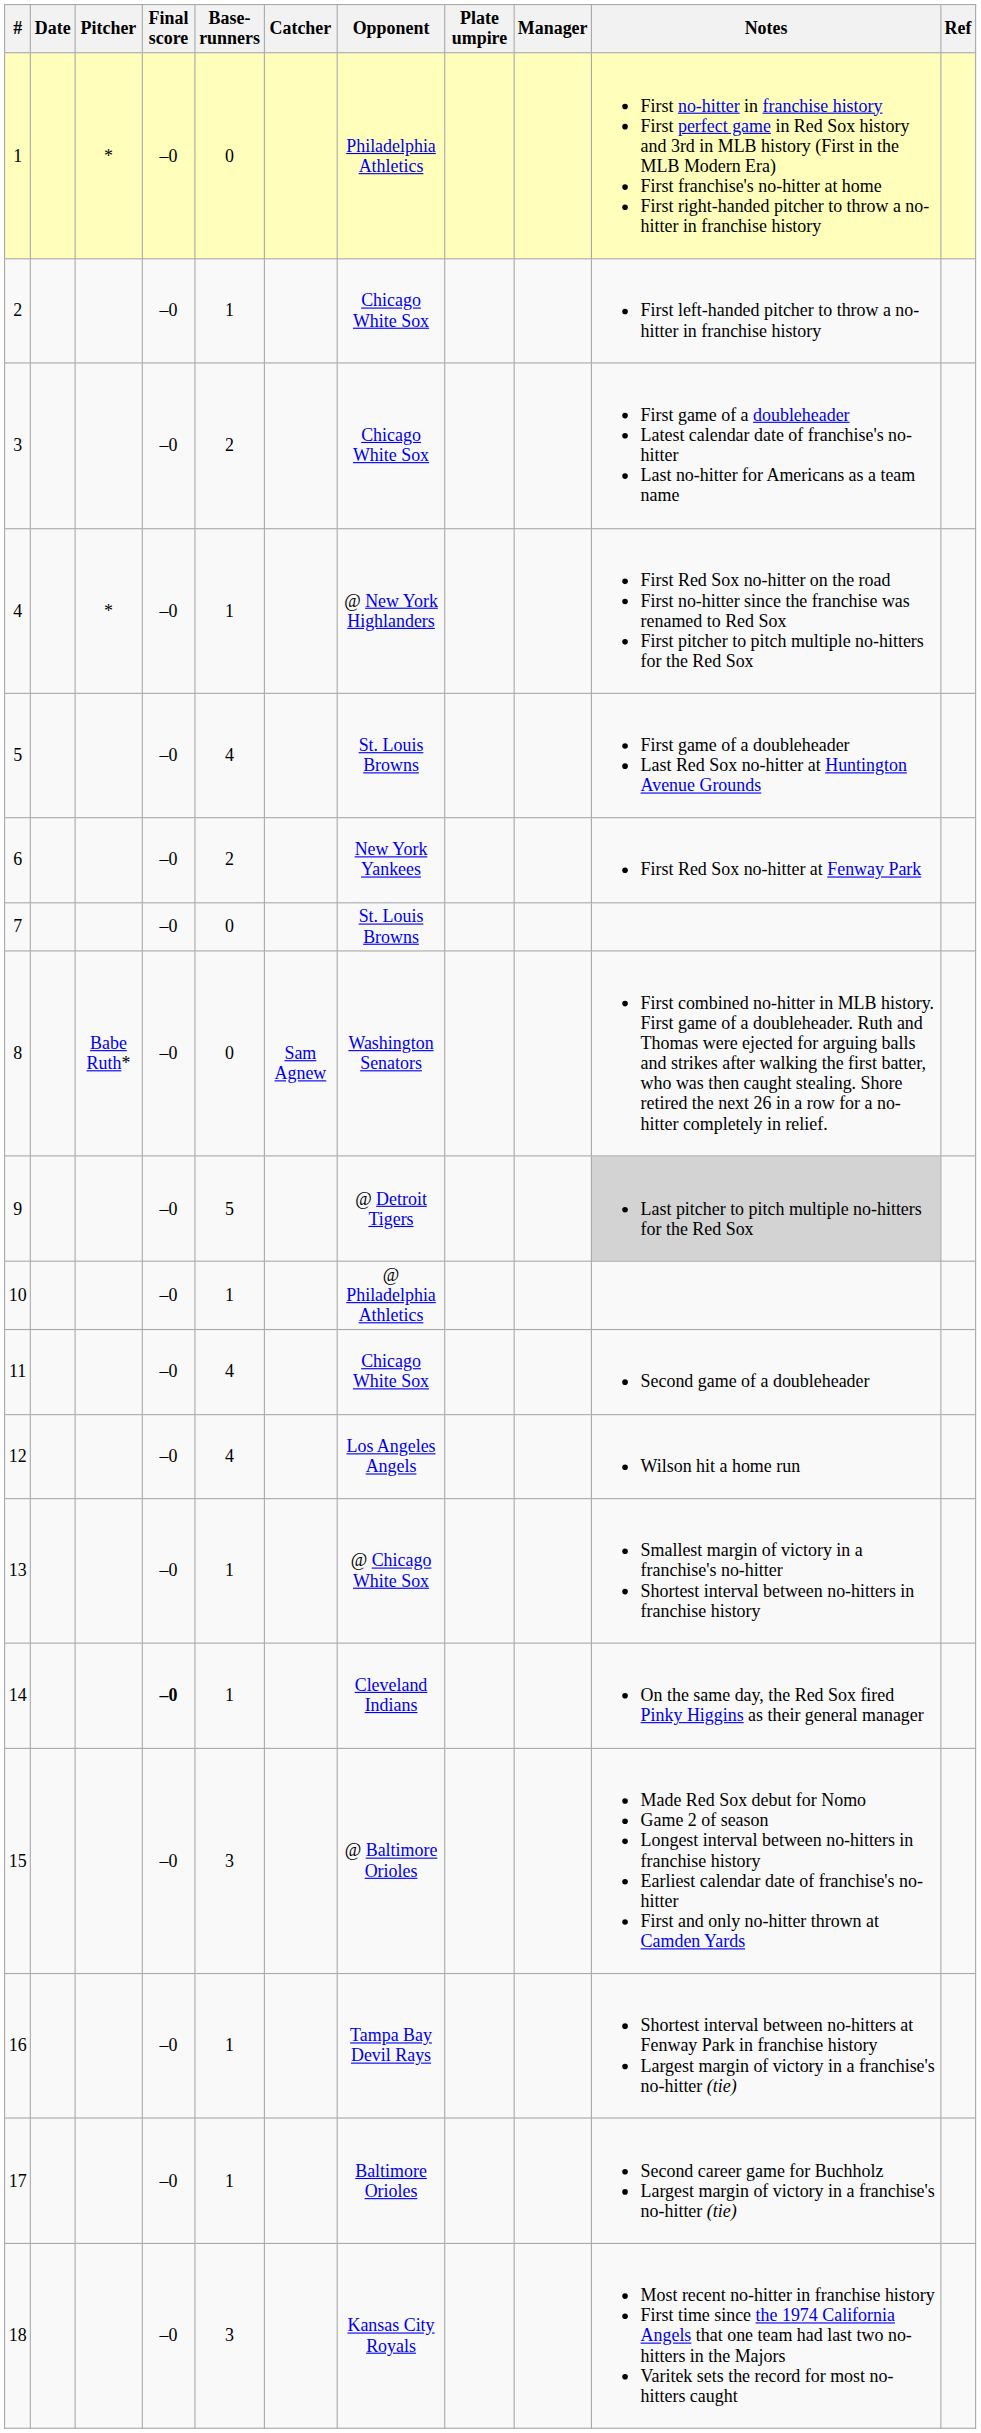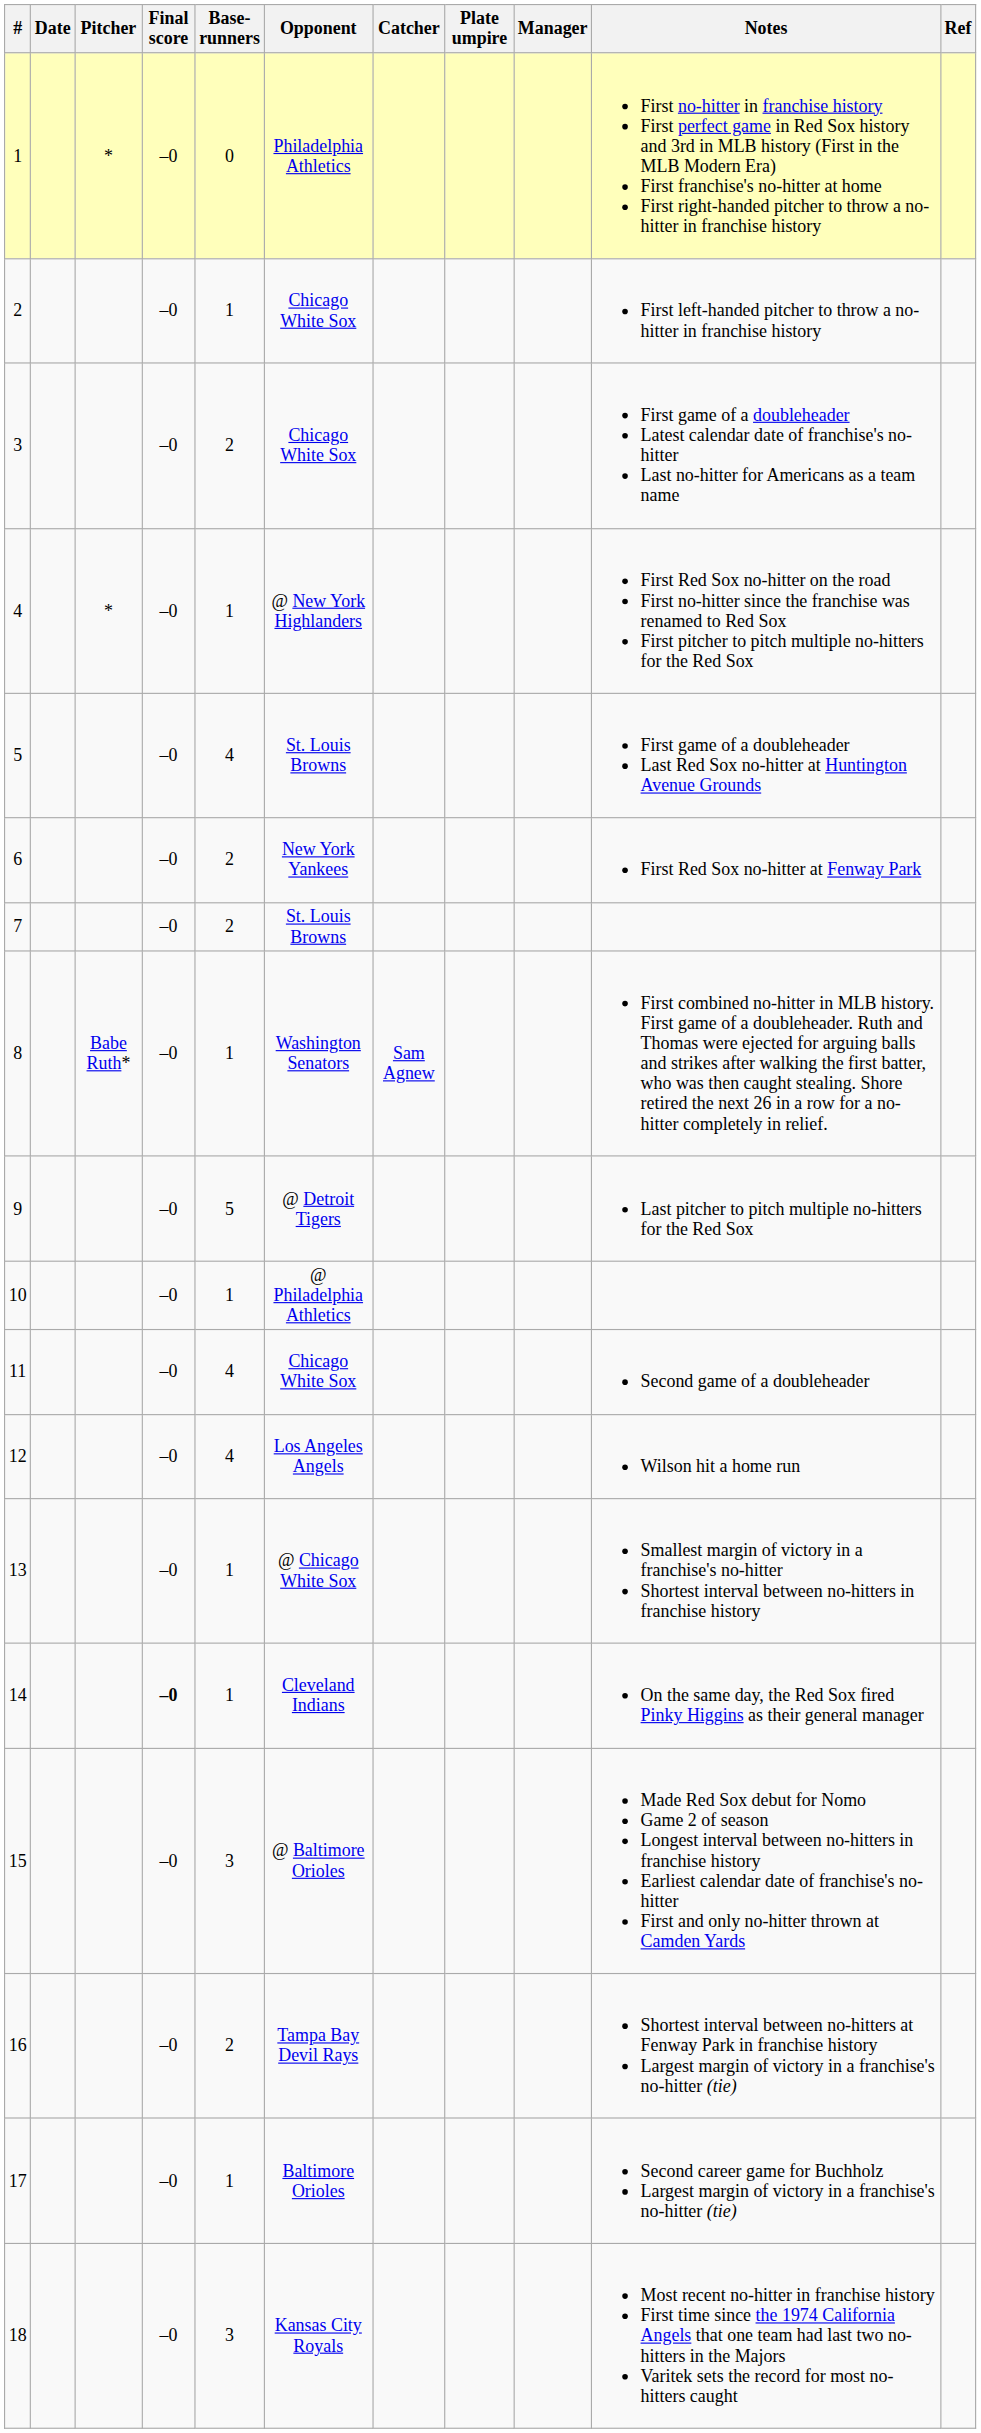columns swapped: (391, 28) <-> (300, 28)
(230, 926) 0 -> (230, 926) 2
(230, 1053) 0 -> (230, 1053) 1
(766, 1219) lightgrey background -> (766, 1219) no background
(230, 2045) 1 -> (230, 2045) 2
